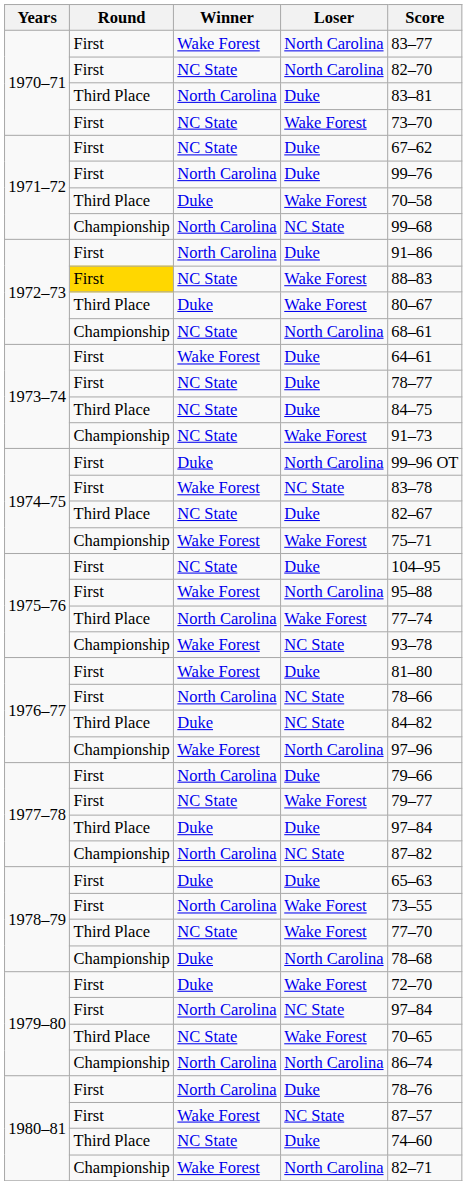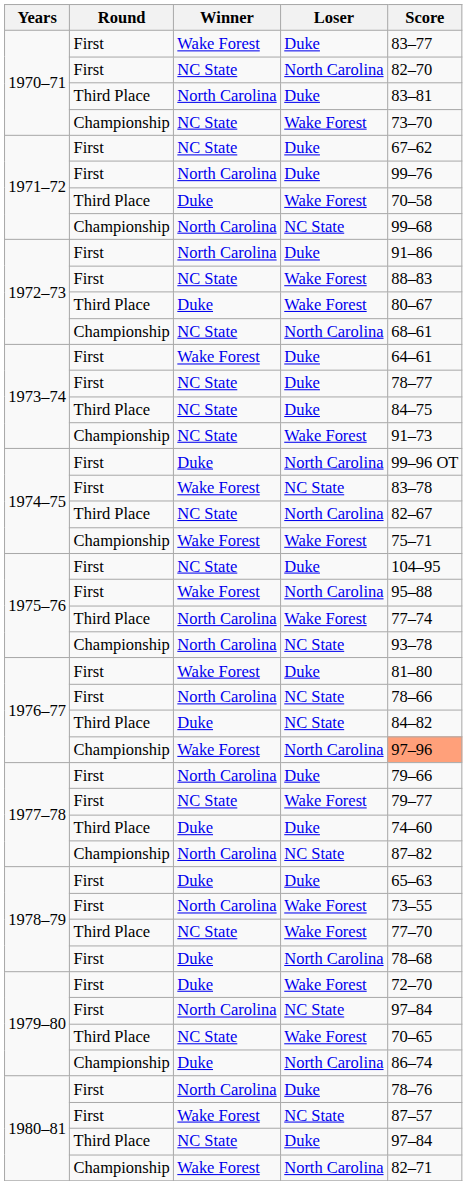(334, 43) North Carolina -> (302, 43) Duke
(89, 122) First -> (122, 122) Championship
(89, 278) gold background -> (89, 278) no background
(302, 514) Duke -> (334, 514) North Carolina
(219, 644) Wake Forest -> (227, 644) North Carolina
(412, 749) no background -> (412, 749) lightsalmon background
(412, 827) 97–84 -> (412, 827) 74–60
(122, 958) Championship -> (89, 958) First
(227, 1063) North Carolina -> (195, 1063) Duke
(412, 1141) 74–60 -> (412, 1141) 97–84
